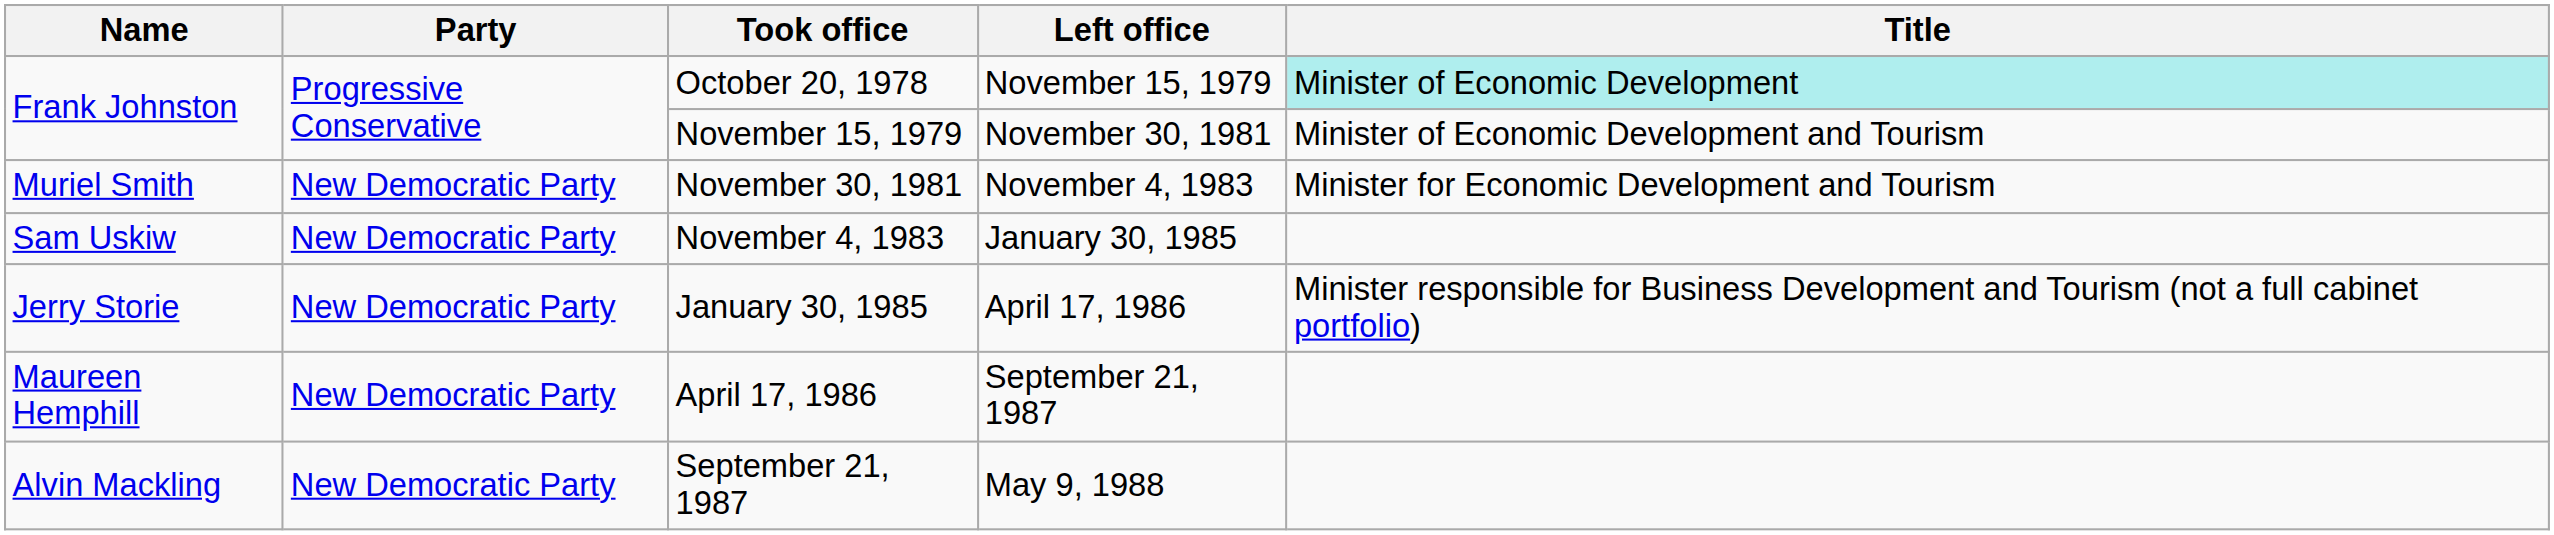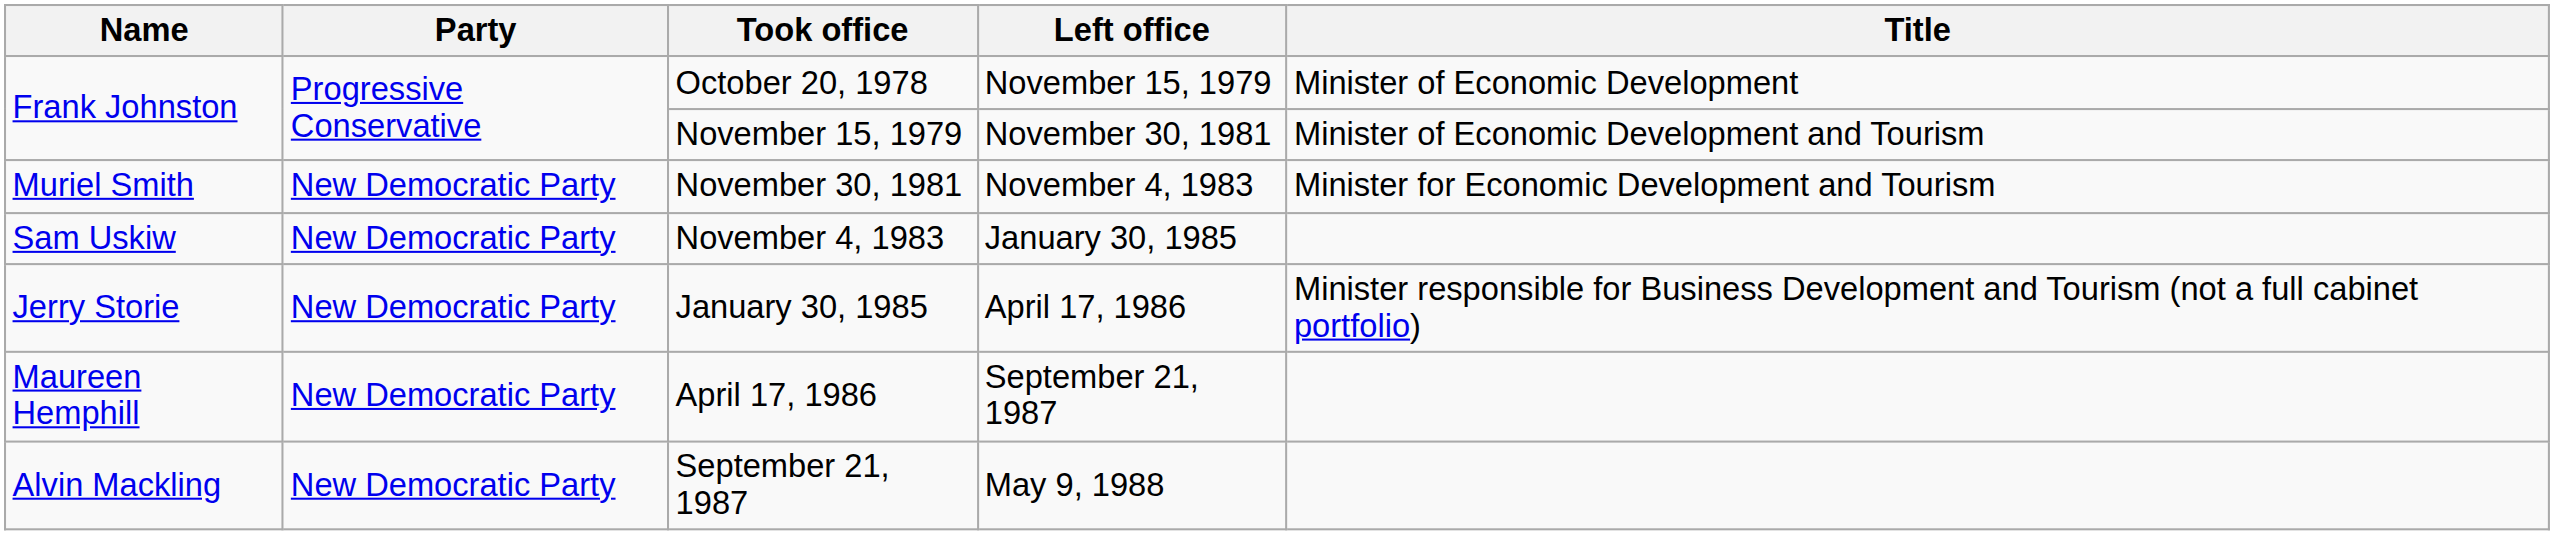(1546, 82) paleturquoise background -> (1546, 82) no background
